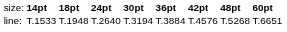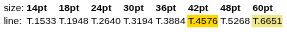(203, 21) no background -> (203, 21) gold background
(267, 21) no background -> (267, 21) khaki background
